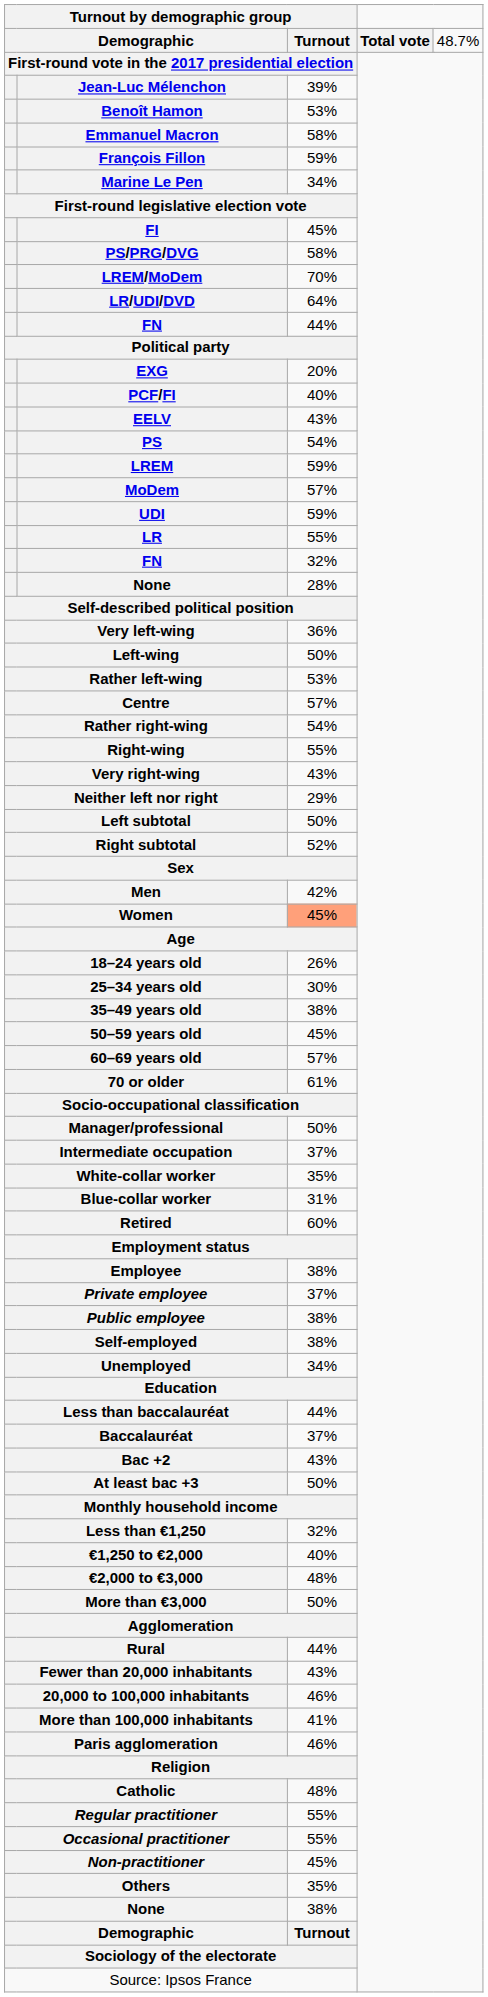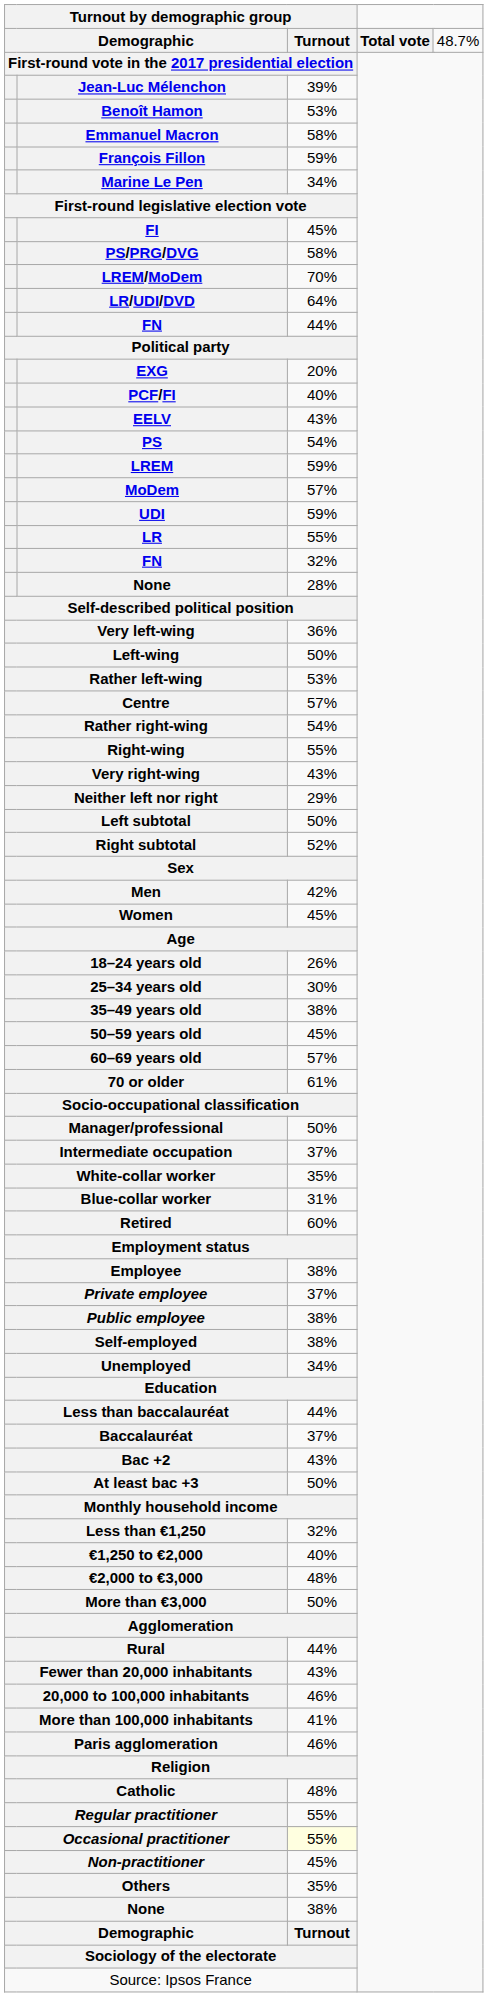(322, 916) lightsalmon background -> (322, 916) no background
(322, 1839) no background -> (322, 1839) lightyellow background
